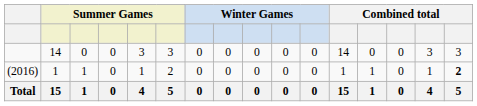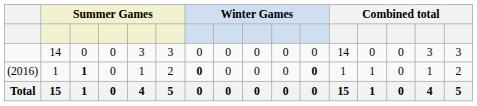(84, 71) normal -> (84, 71) bold
(199, 71) normal -> (199, 71) bold
(314, 71) normal -> (314, 71) bold
(458, 71) bold -> (458, 71) normal
